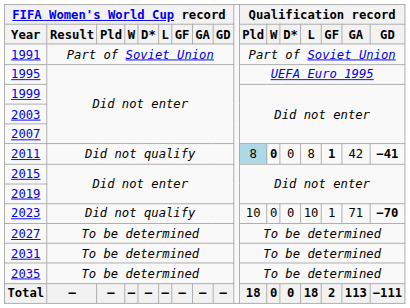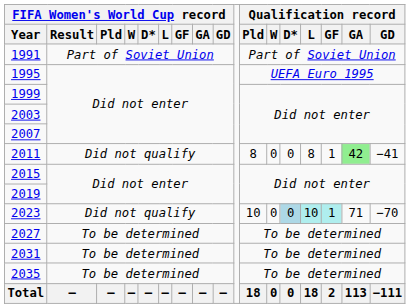(253, 154) lightblue background -> (253, 154) no background
(274, 154) bold -> (274, 154) normal
(332, 154) bold -> (332, 154) normal
(356, 154) no background -> (356, 154) lightgreen background
(387, 154) bold -> (387, 154) normal
(291, 214) no background -> (291, 214) lightblue background
(311, 214) no background -> (311, 214) paleturquoise background
(332, 214) no background -> (332, 214) paleturquoise background
(387, 214) bold -> (387, 214) normal
